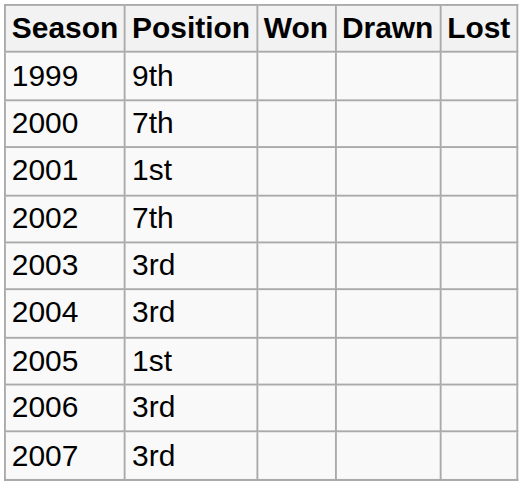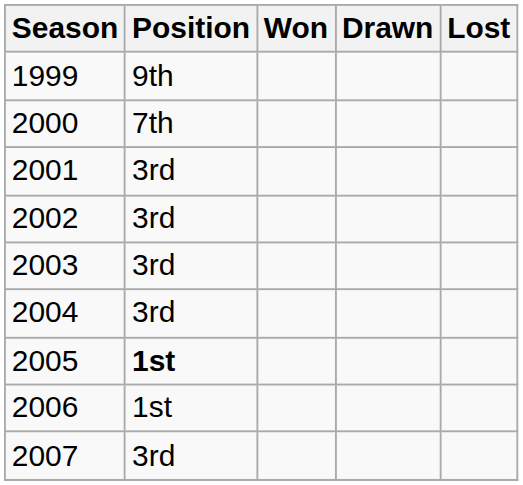(152, 170) 1st -> (154, 170) 3rd
(153, 218) 7th -> (154, 218) 3rd
(152, 360) normal -> (154, 360) bold
(154, 407) 3rd -> (152, 407) 1st
